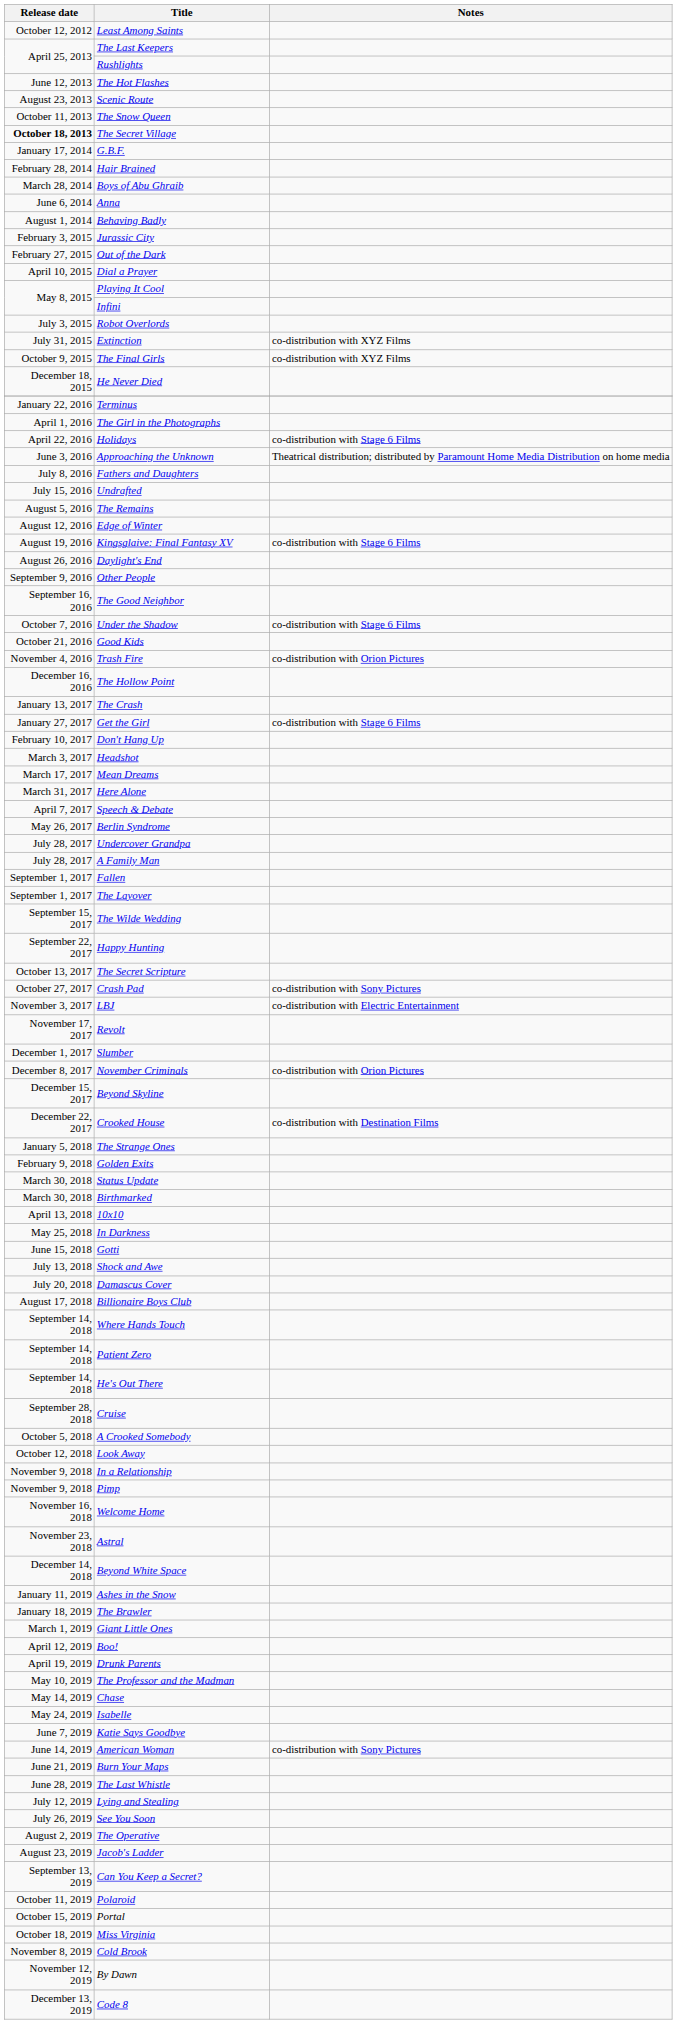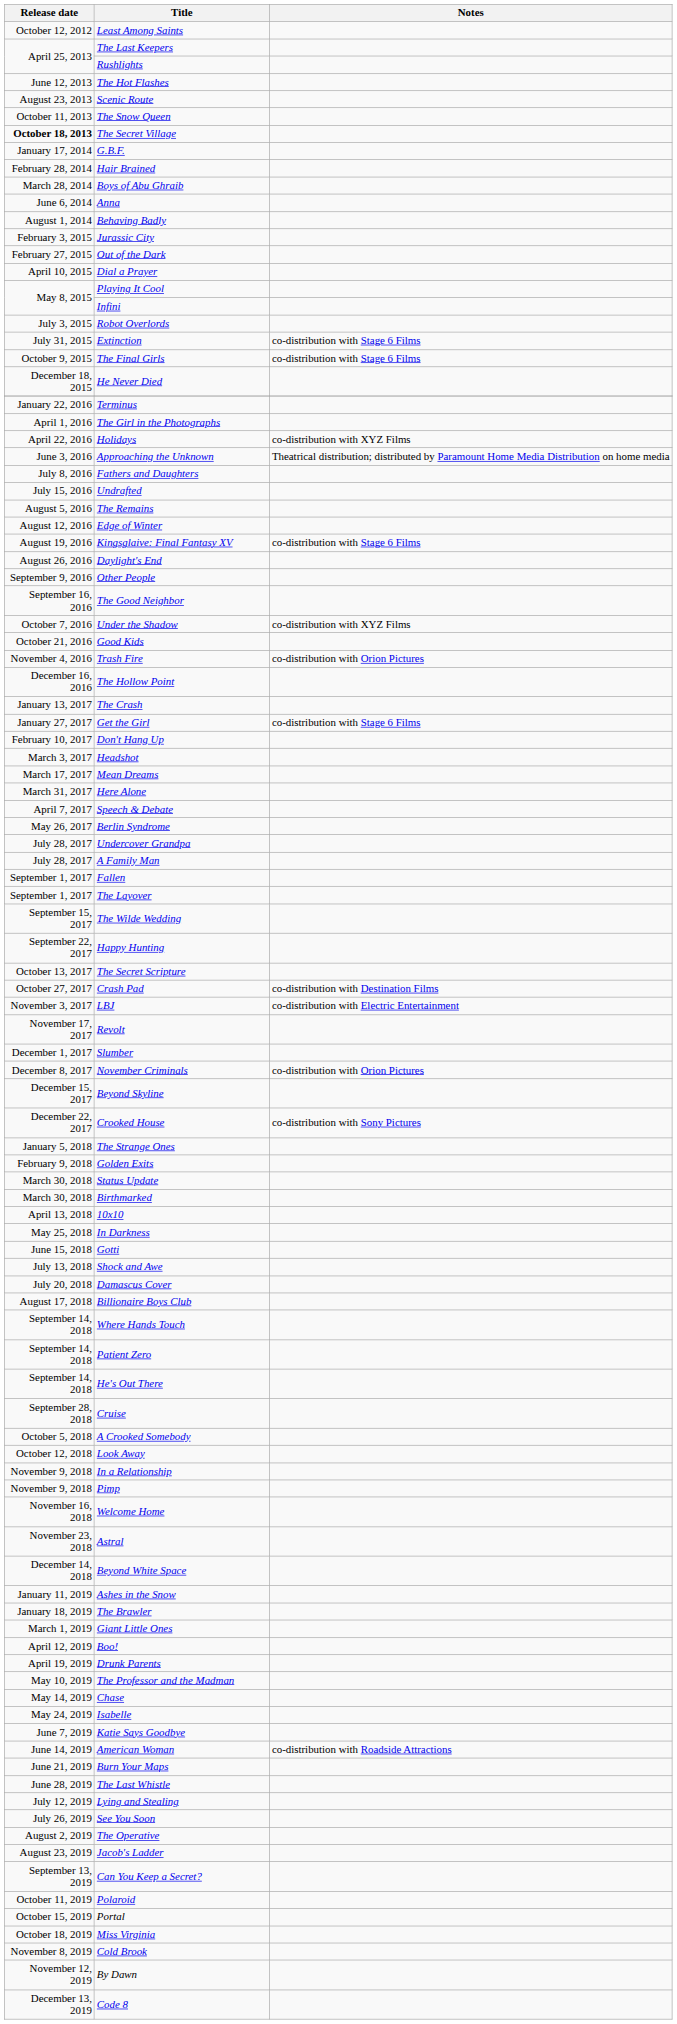(341, 340) co-distribution with XYZ Films -> (346, 340) co-distribution with Stage 6 Films
(341, 358) co-distribution with XYZ Films -> (346, 358) co-distribution with Stage 6 Films
(346, 439) co-distribution with Stage 6 Films -> (341, 439) co-distribution with XYZ Films
(346, 624) co-distribution with Stage 6 Films -> (341, 624) co-distribution with XYZ Films
(346, 988) co-distribution with Sony Pictures -> (355, 988) co-distribution with Destination Films
(355, 1122) co-distribution with Destination Films -> (346, 1122) co-distribution with Sony Pictures
(346, 1749) co-distribution with Sony Pictures -> (362, 1749) co-distribution with Roadside Attractions
